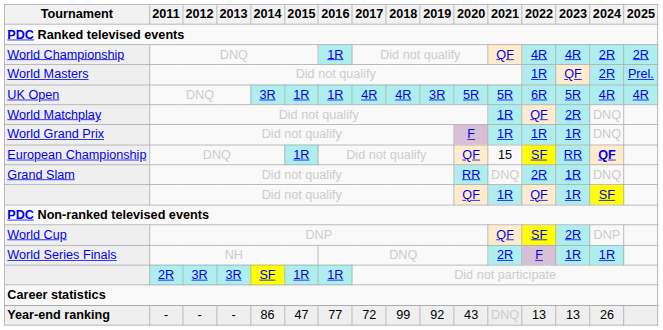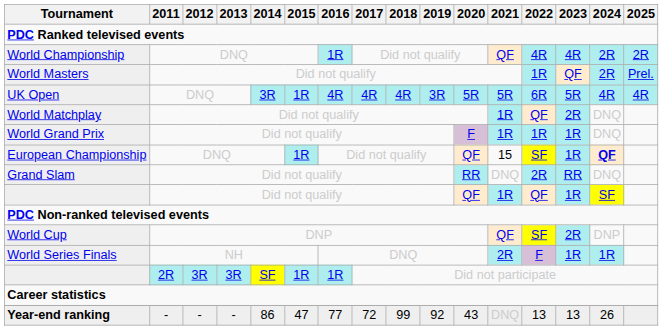(335, 94) 1R -> (335, 94) 4R
(573, 154) RR -> (573, 154) 1R
(573, 174) 1R -> (573, 174) RR
